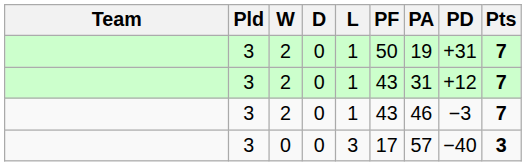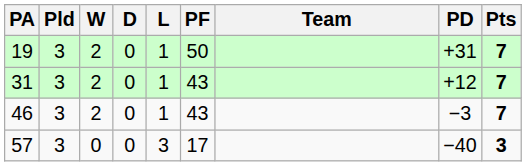columns swapped: (117, 20) <-> (421, 20)
